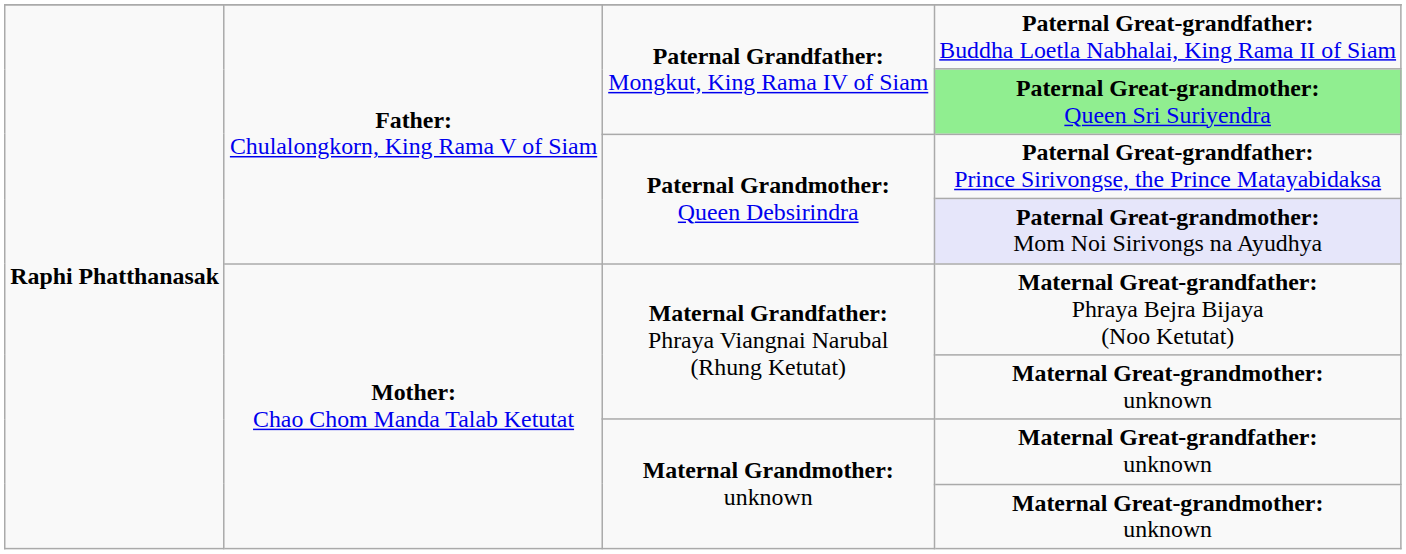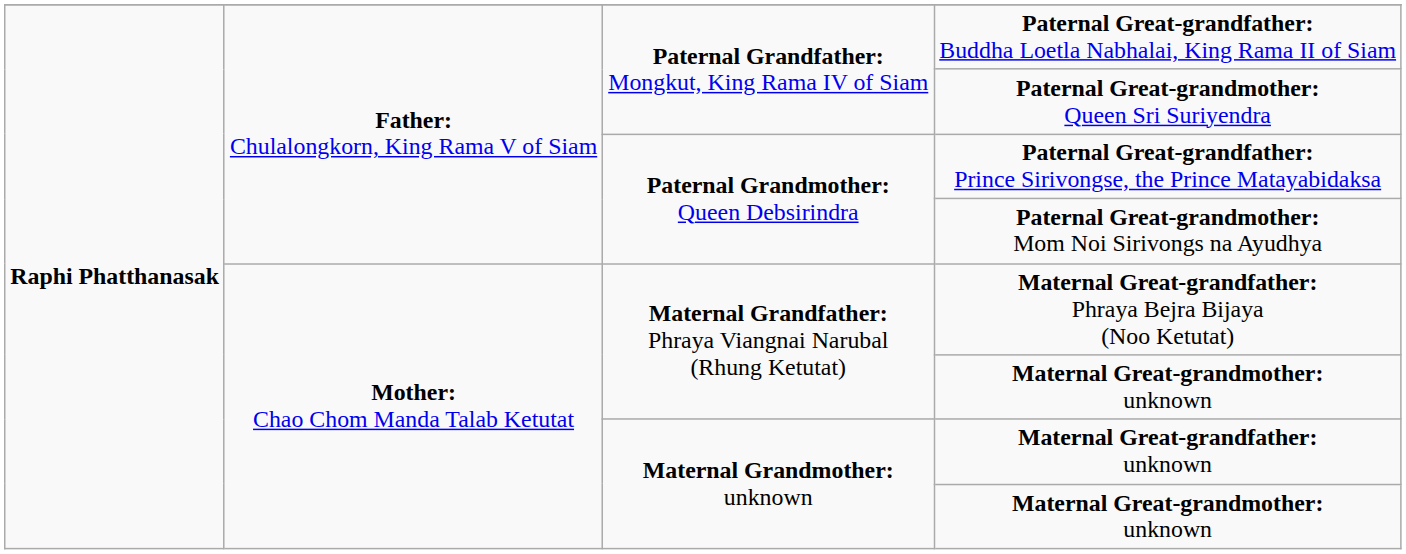(1168, 101) lightgreen background -> (1168, 101) no background
(1168, 230) lavender background -> (1168, 230) no background
